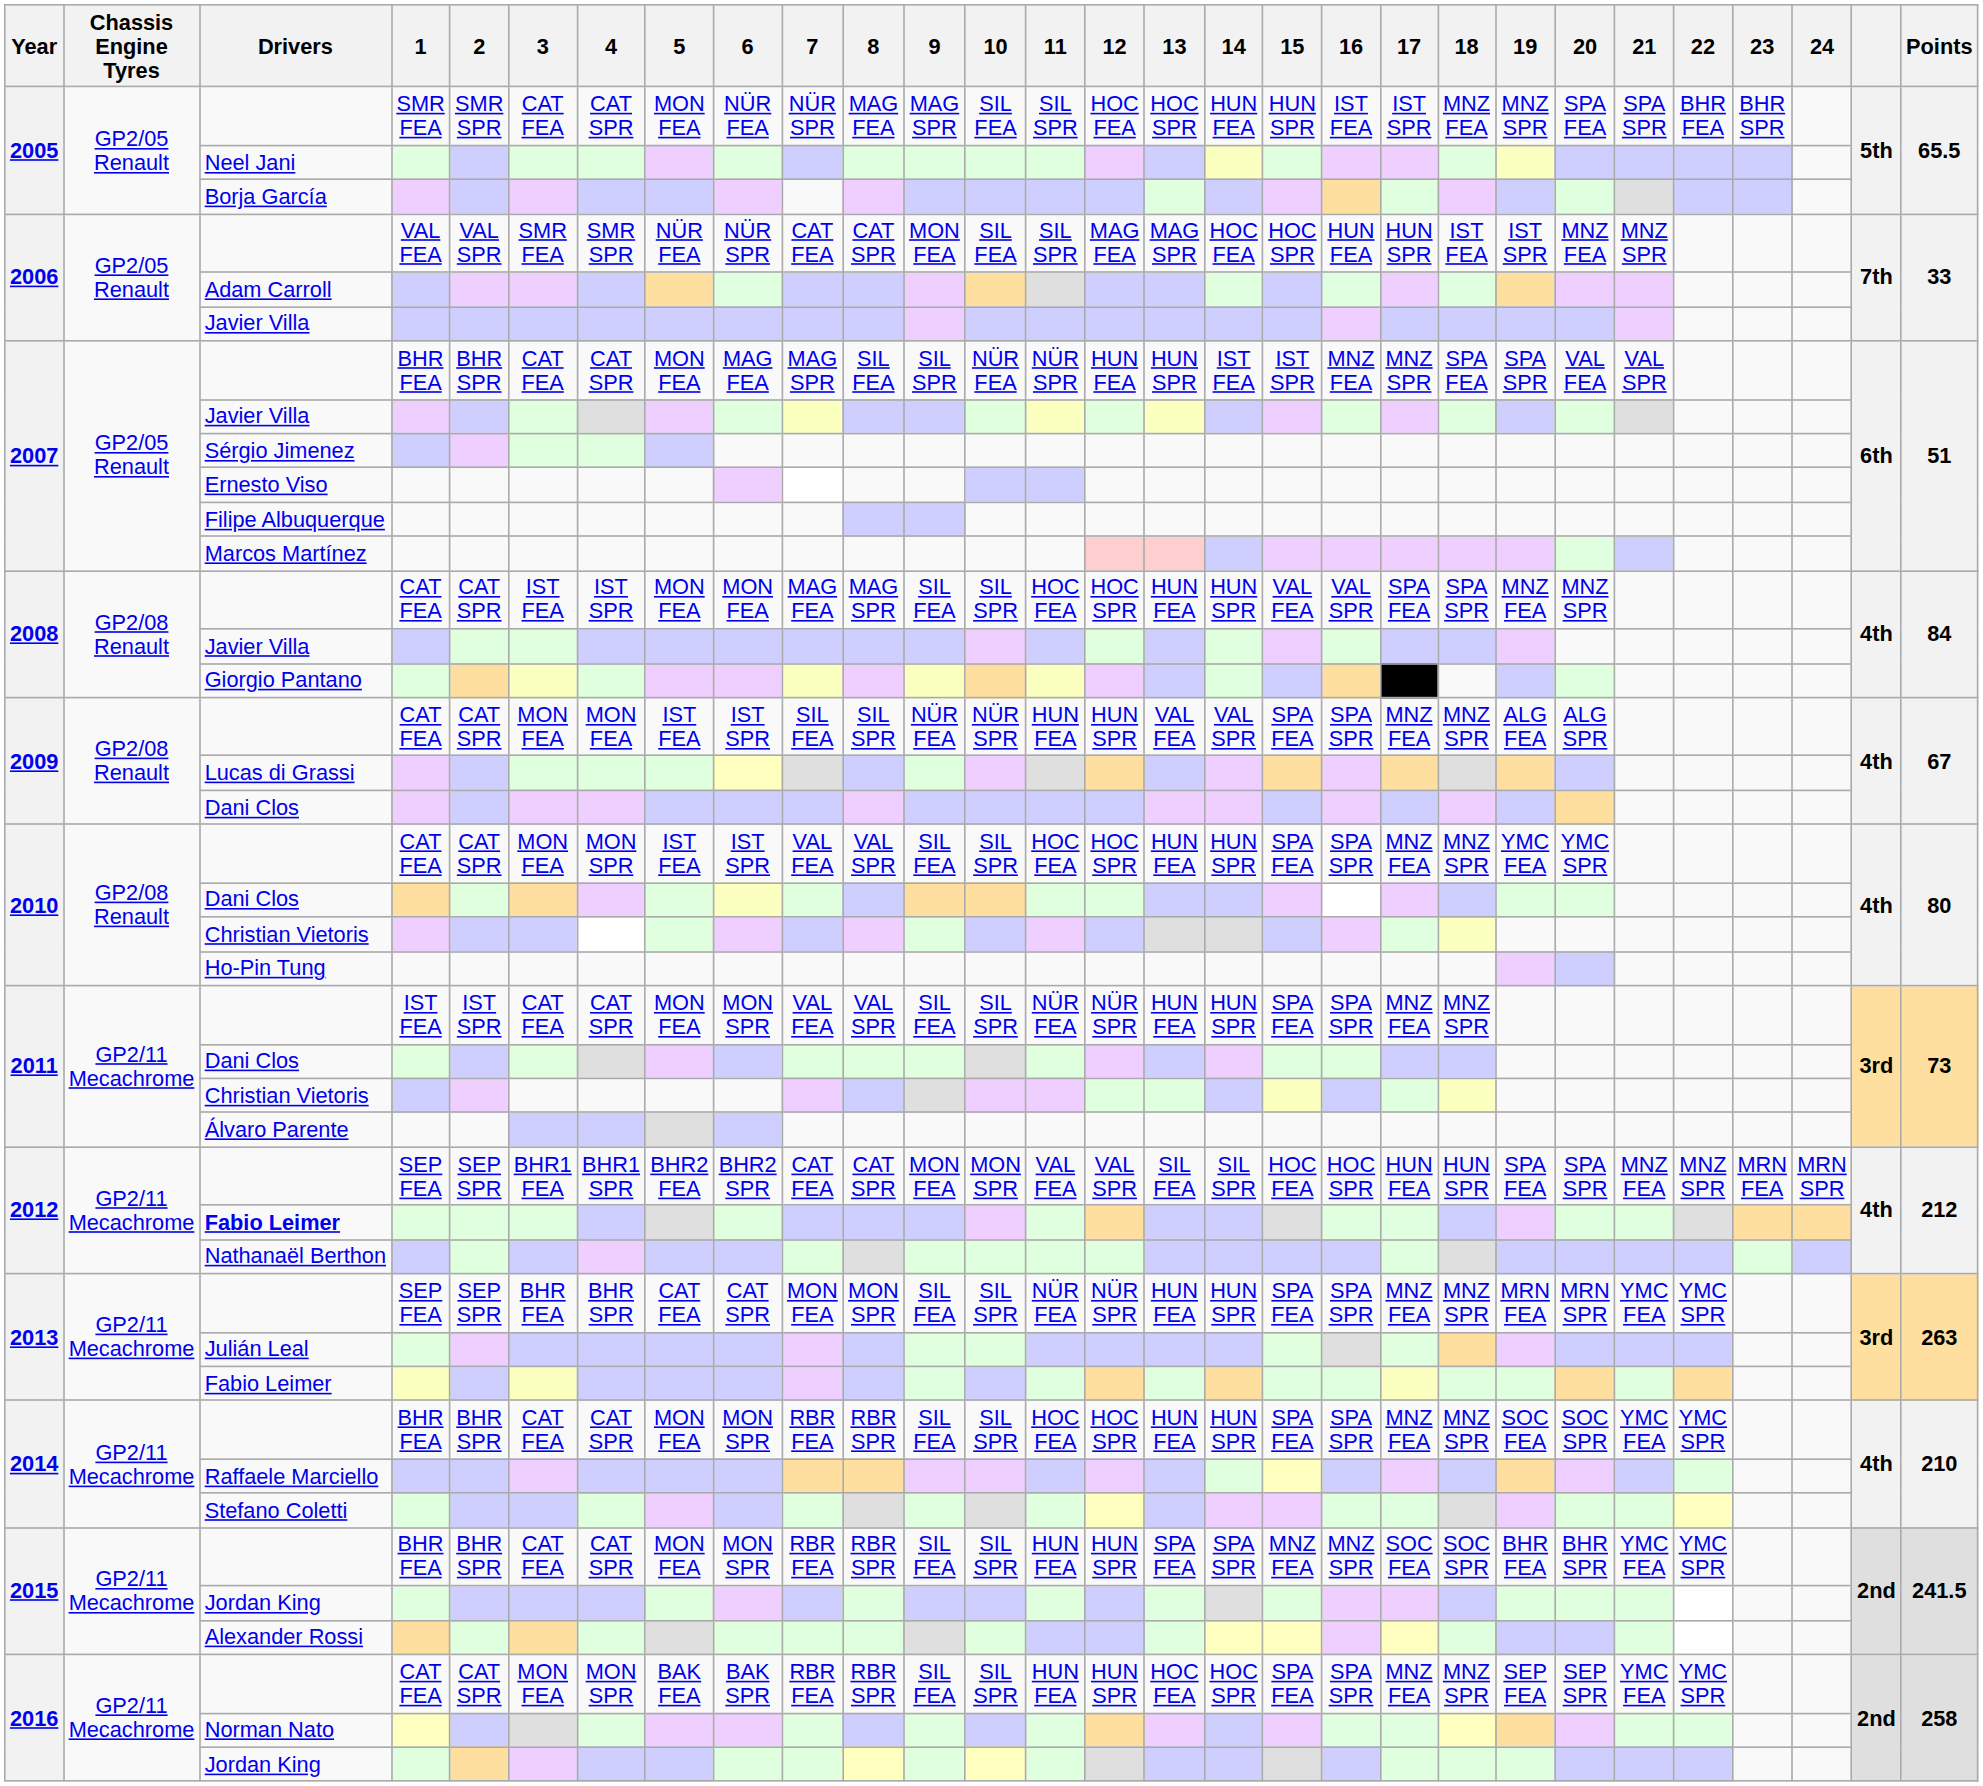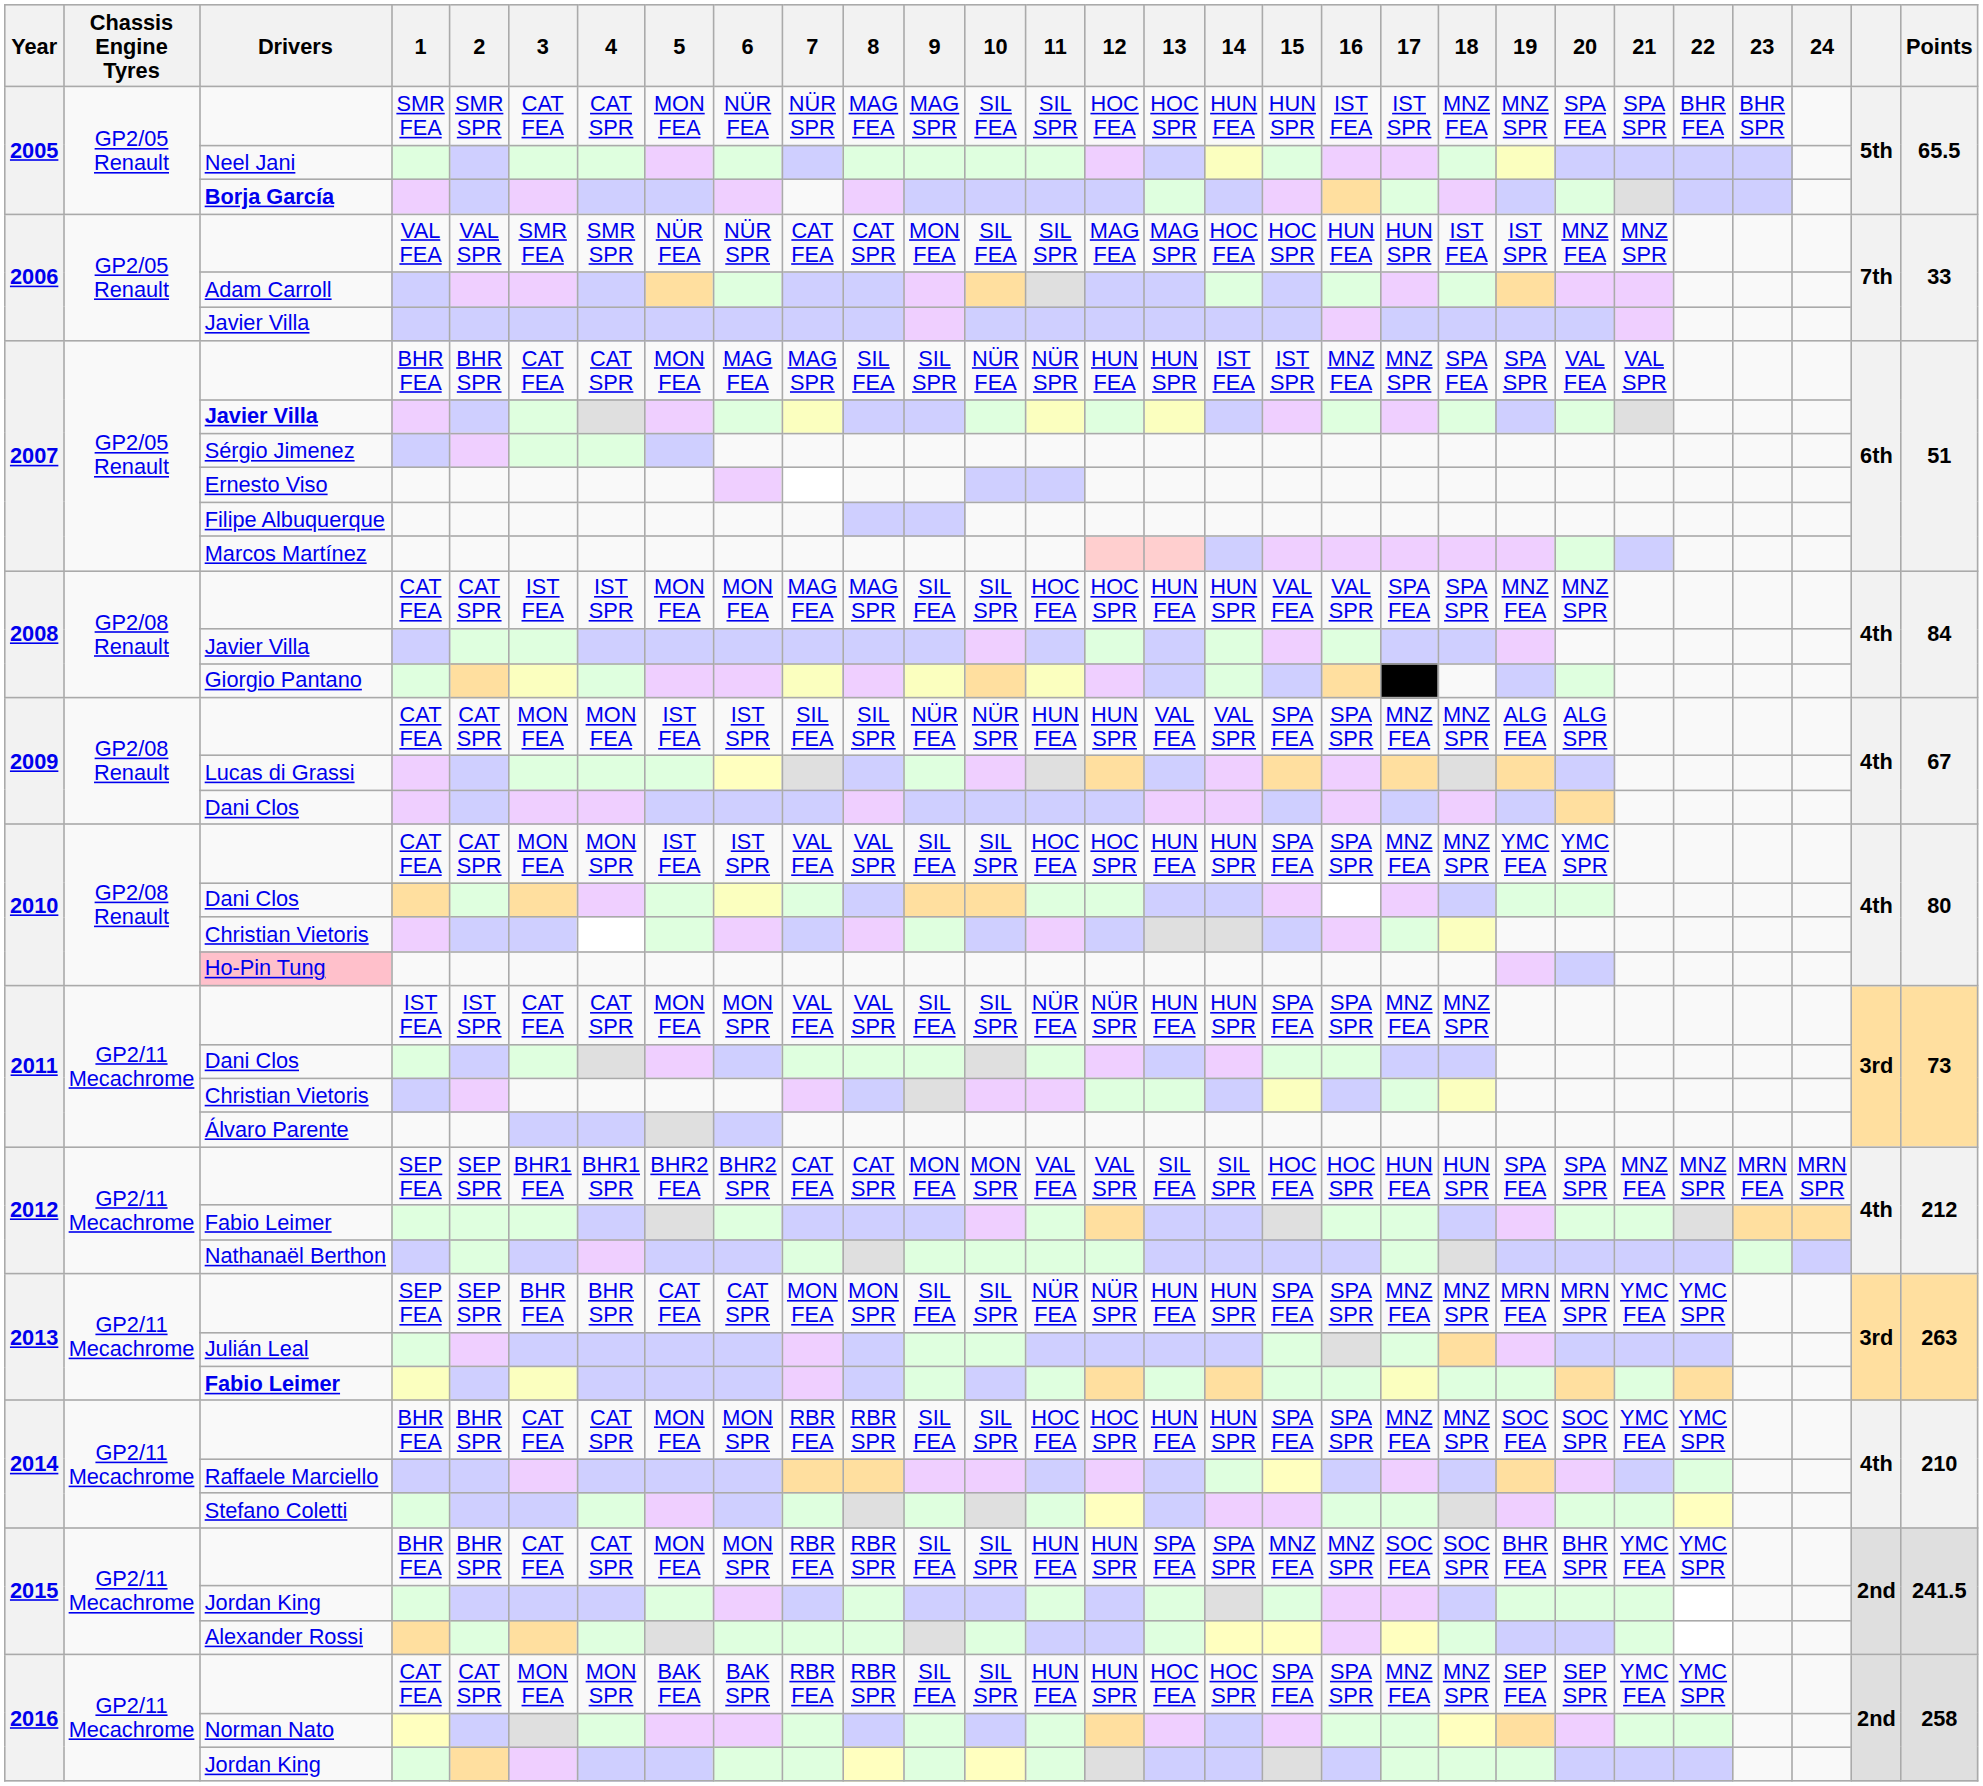(266, 196) normal -> (269, 196) bold
(257, 416) normal -> (261, 416) bold
(265, 968) no background -> (265, 968) pink background
(272, 1222) bold -> (268, 1222) normal
(268, 1383) normal -> (272, 1383) bold
